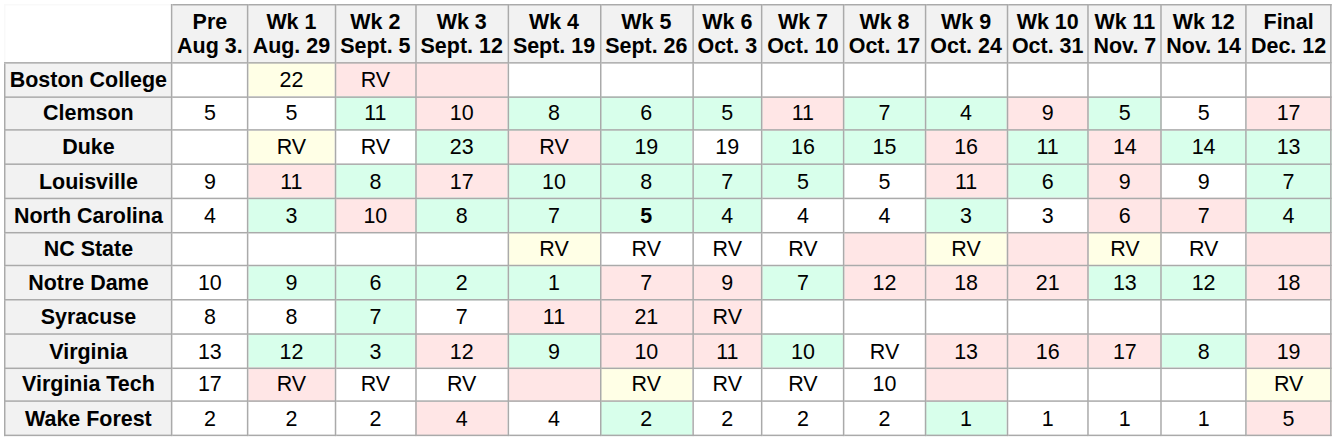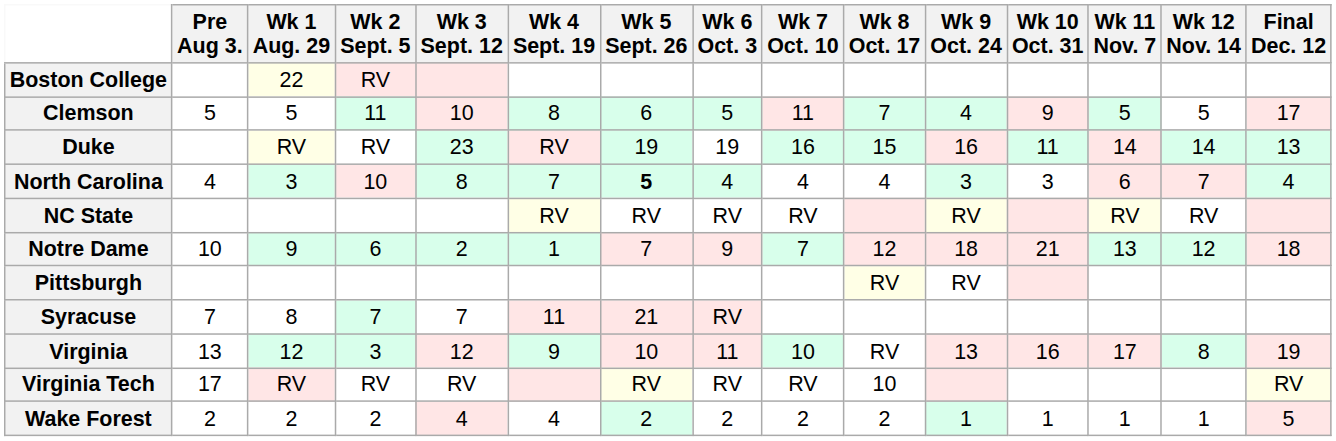- row: (88, 182)
+ row: (88, 283)
(210, 317) 8 -> (210, 317) 7
